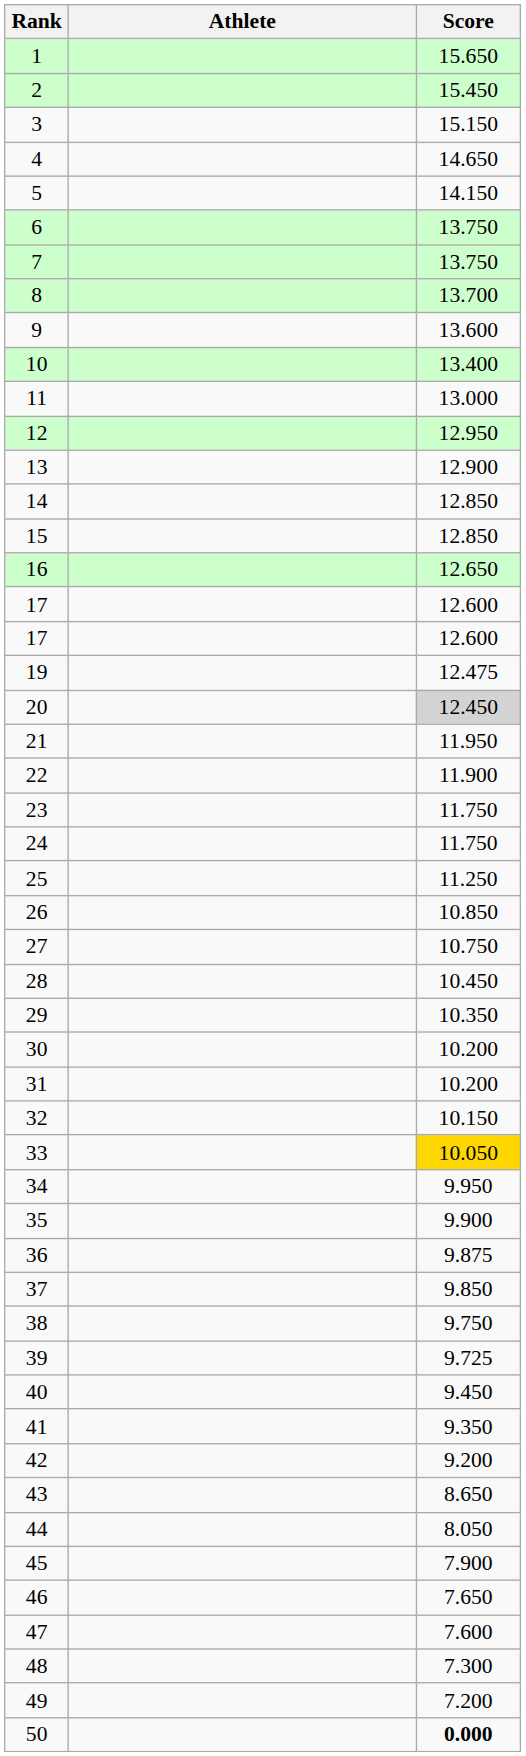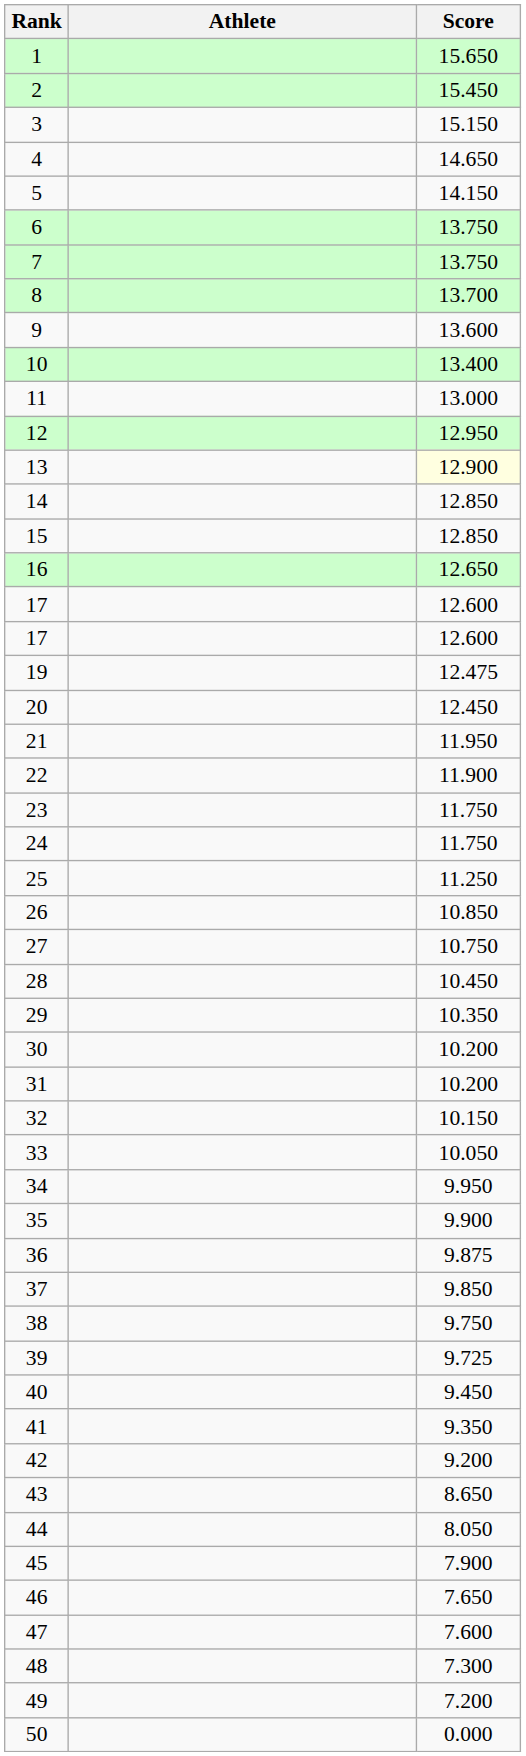(468, 466) no background -> (468, 466) lightyellow background
(468, 706) lightgrey background -> (468, 706) no background
(468, 1152) gold background -> (468, 1152) no background
(468, 1734) bold -> (468, 1734) normal
